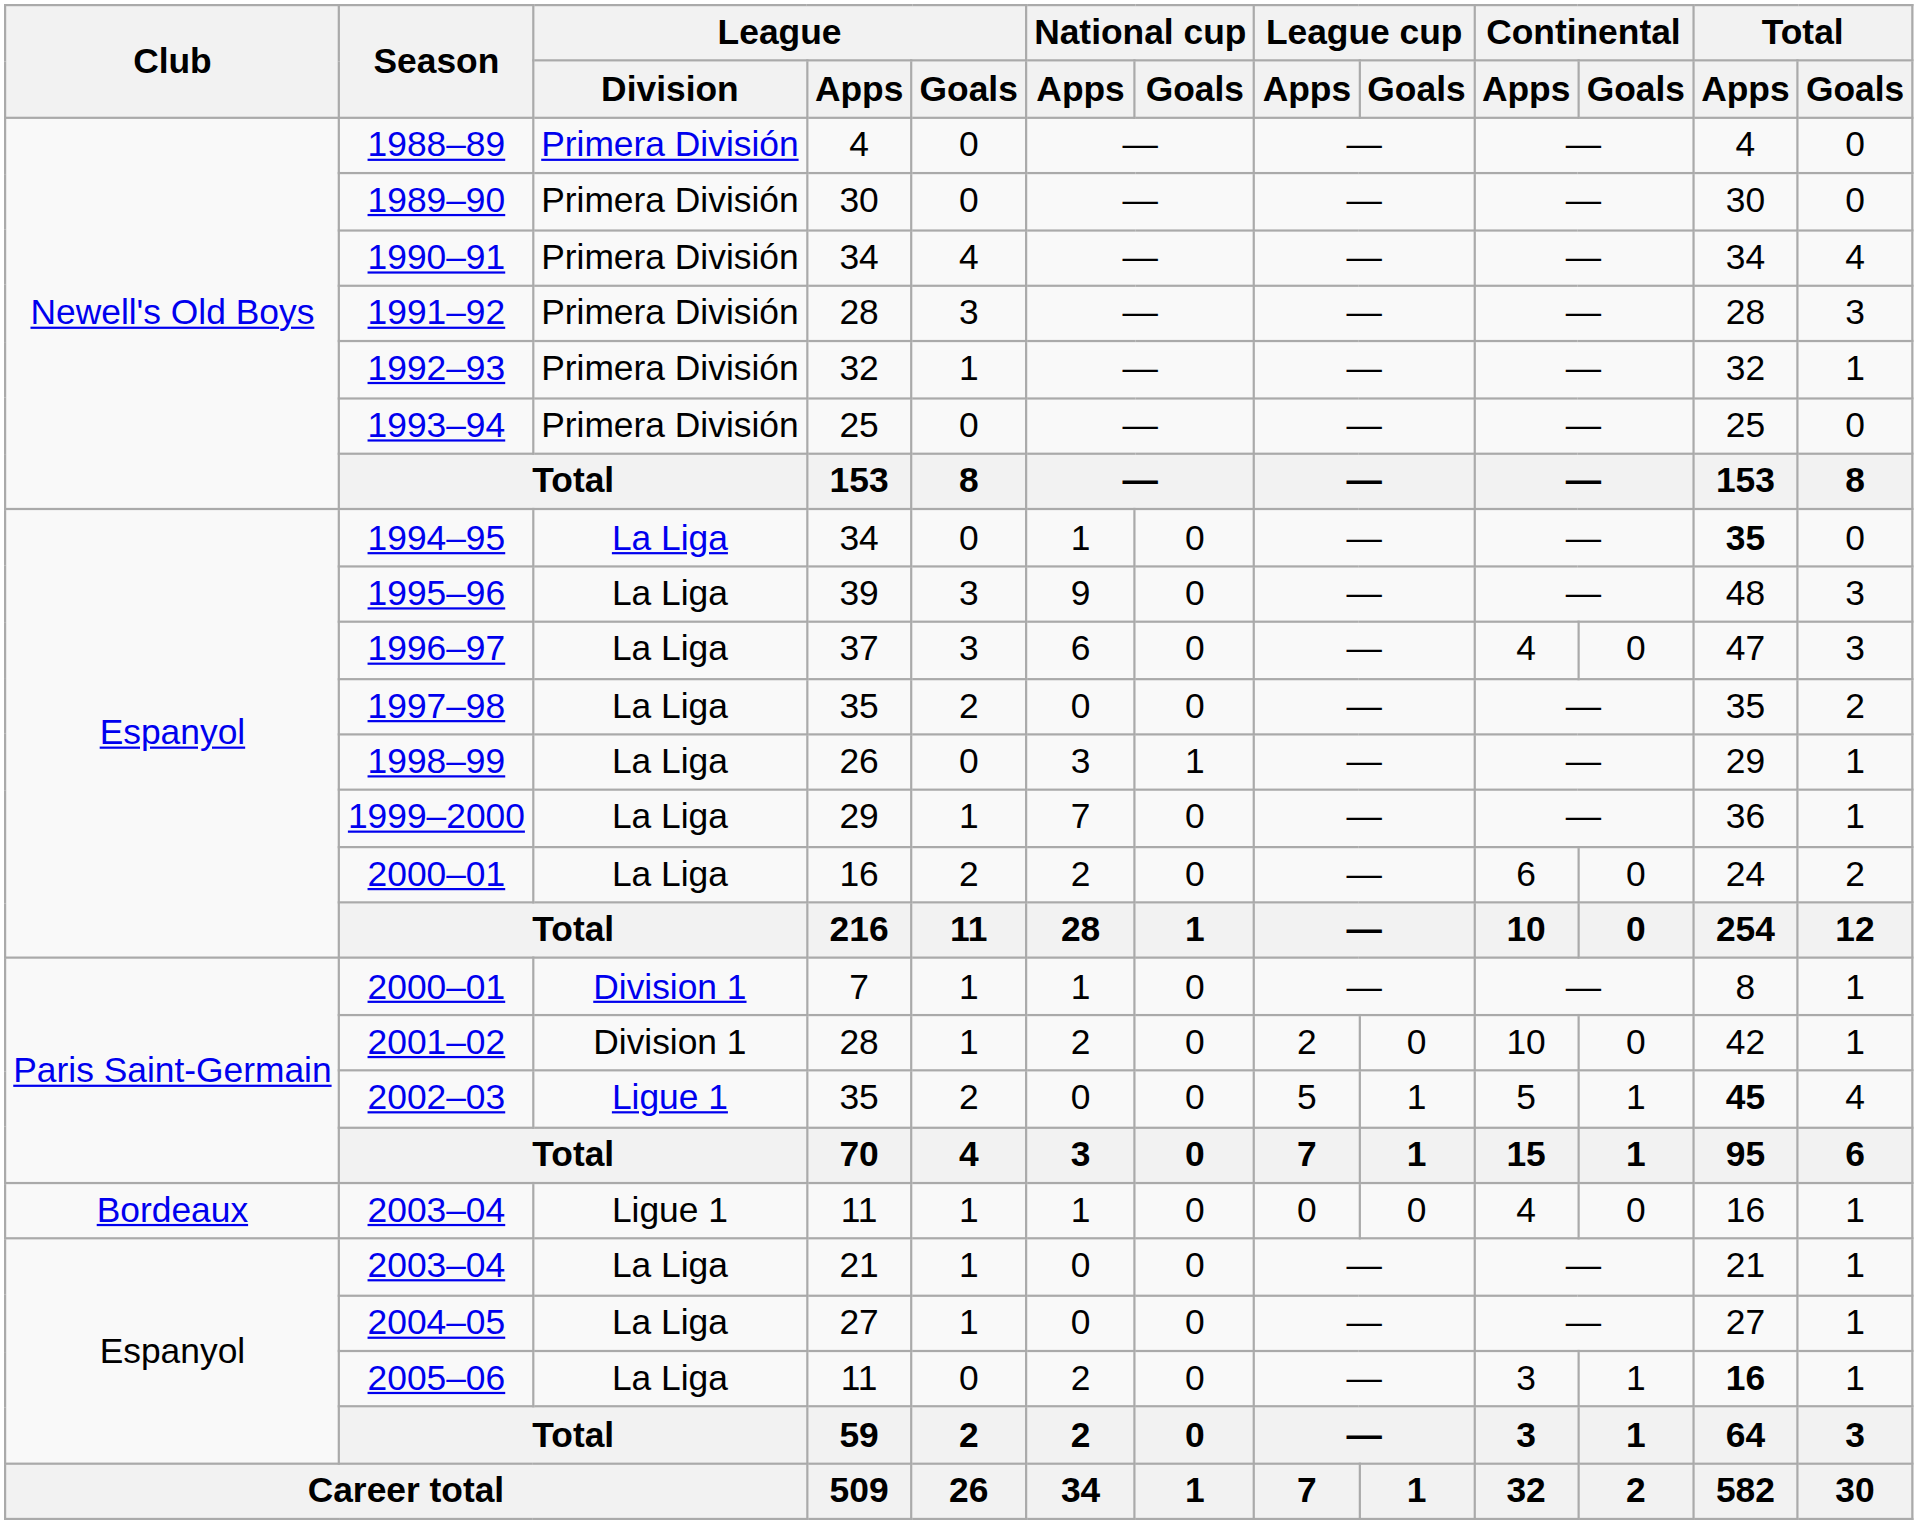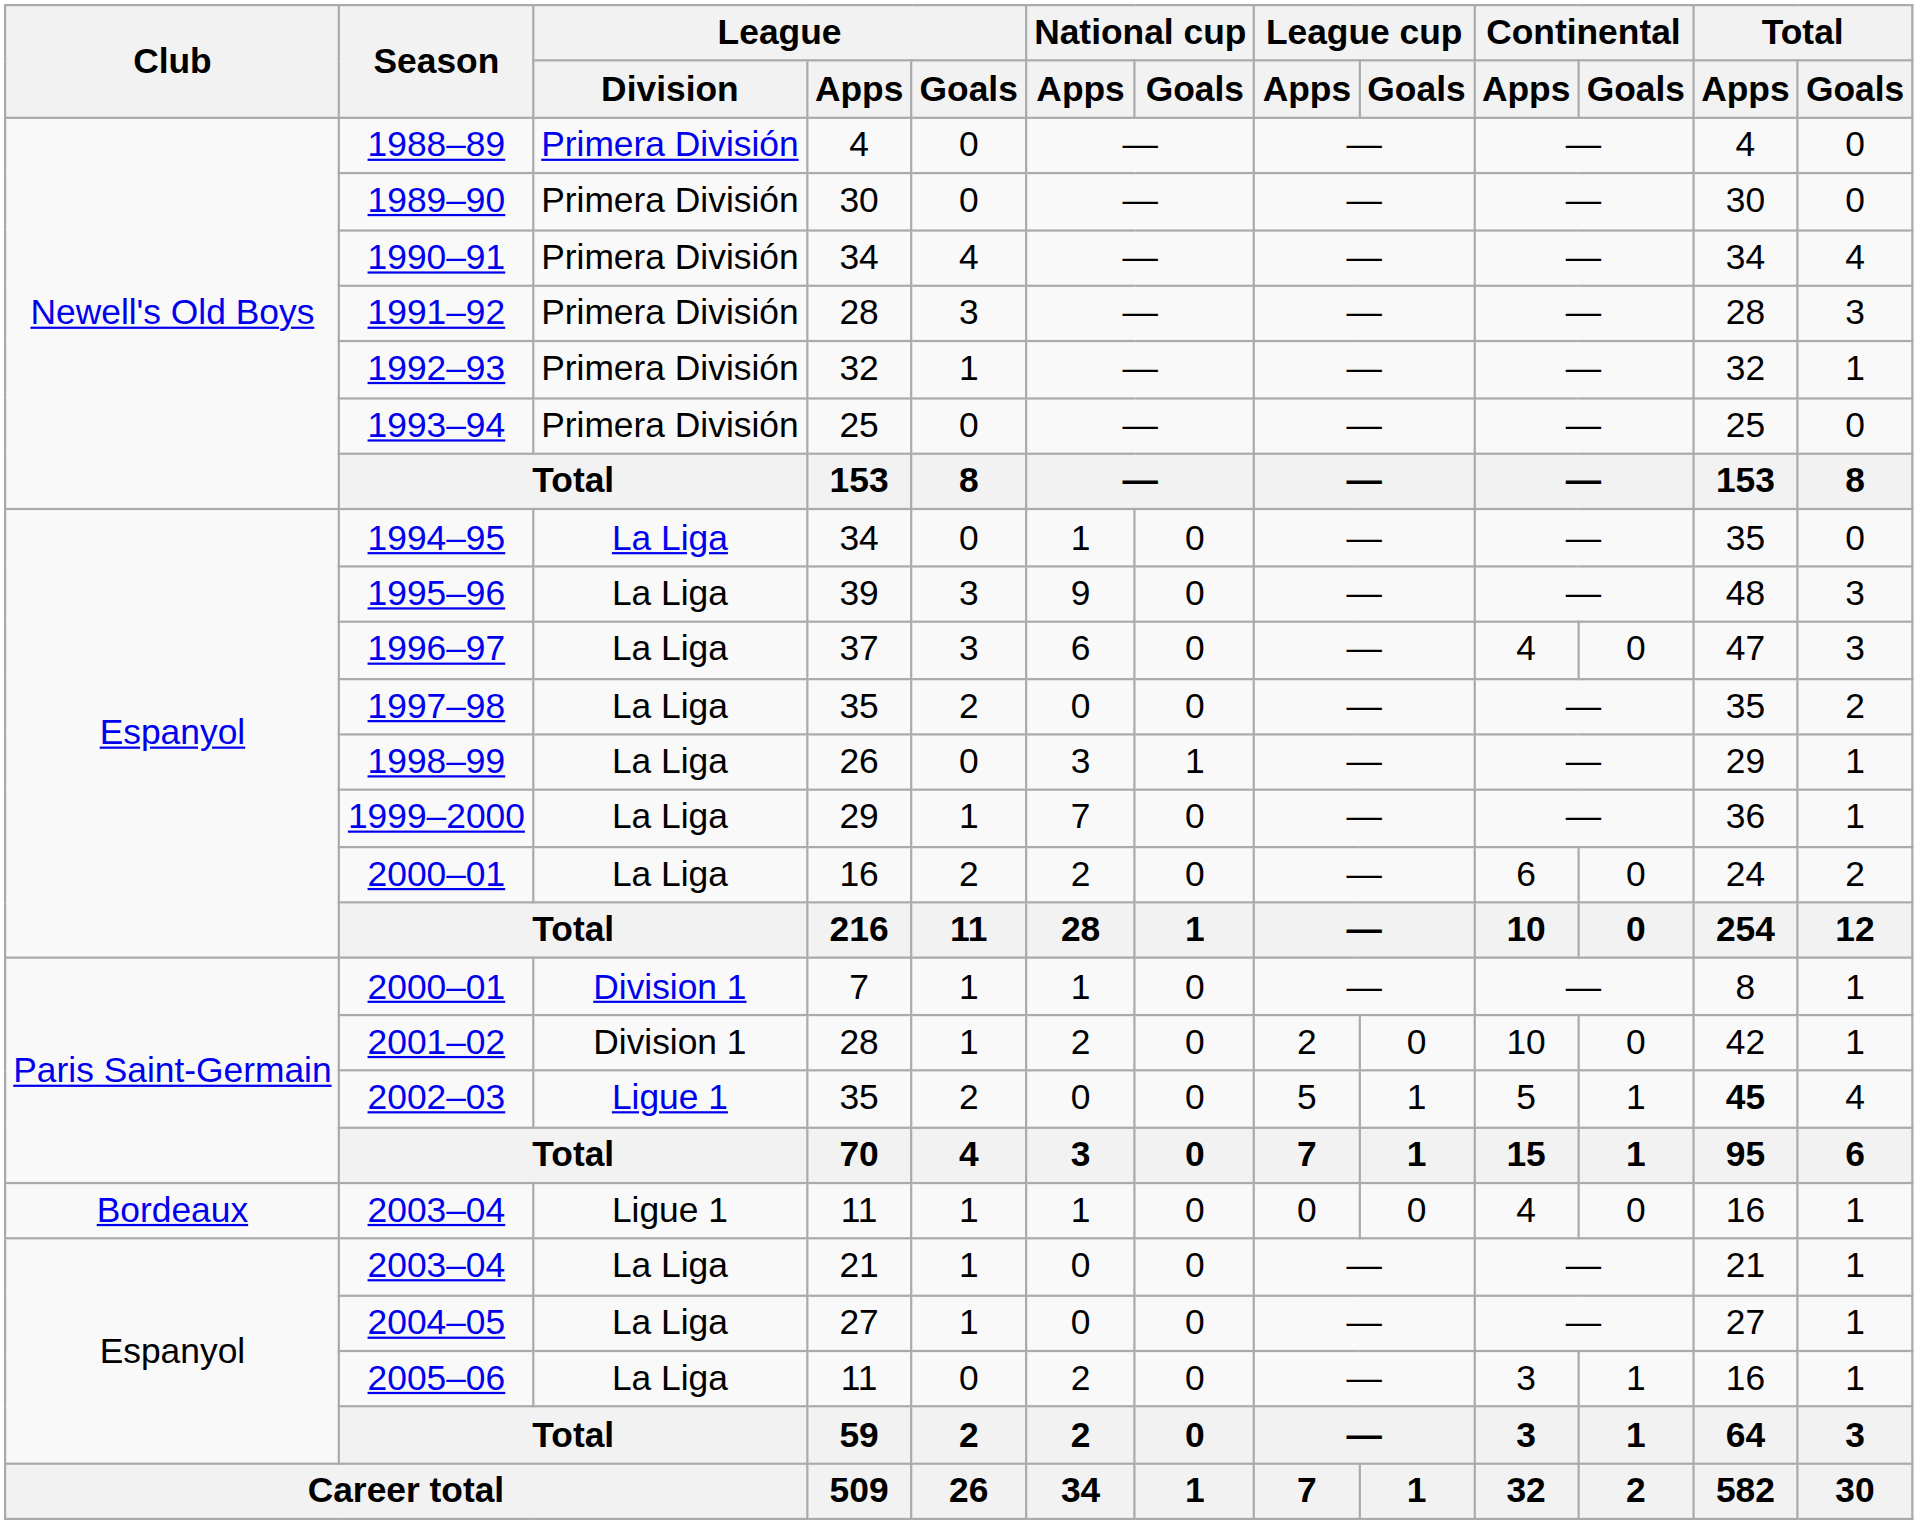(1745, 537) bold -> (1745, 537) normal
(1745, 1378) bold -> (1745, 1378) normal
